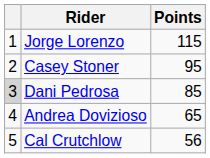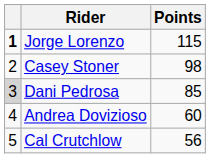(13, 42) normal -> (13, 42) bold
(193, 67) 95 -> (193, 67) 98
(193, 116) 65 -> (193, 116) 60
